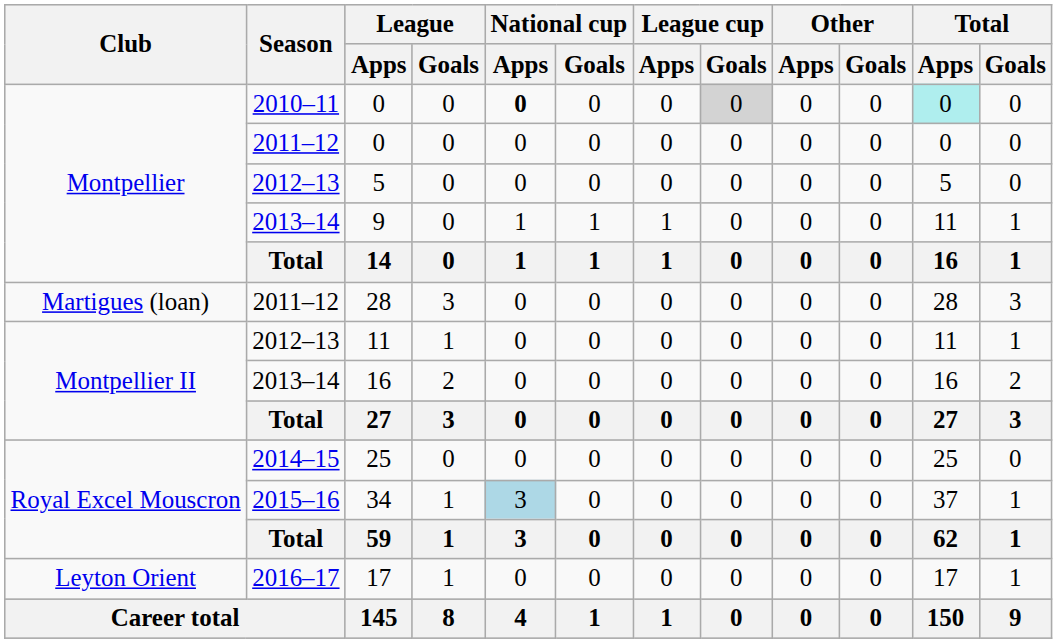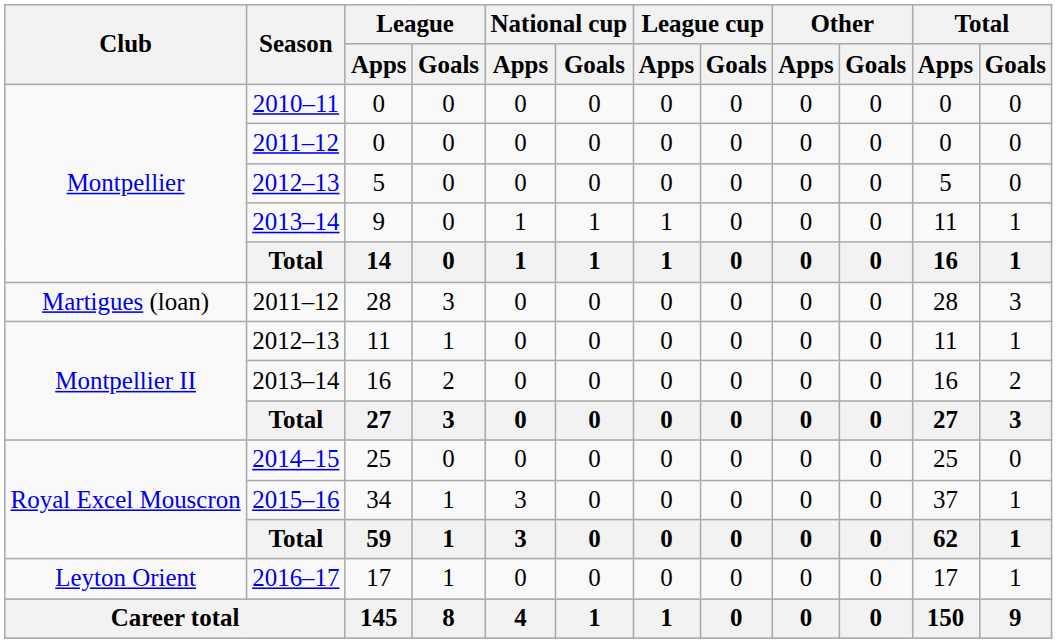(520, 103) bold -> (520, 103) normal
(736, 103) lightgrey background -> (736, 103) no background
(946, 103) paleturquoise background -> (946, 103) no background
(520, 499) lightblue background -> (520, 499) no background
